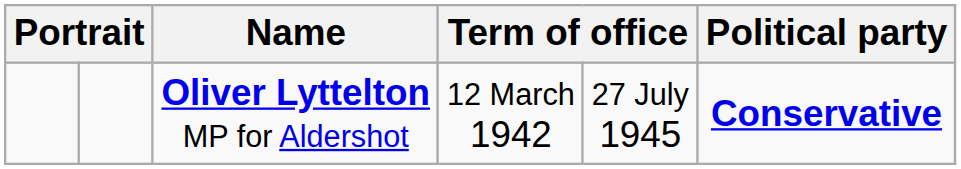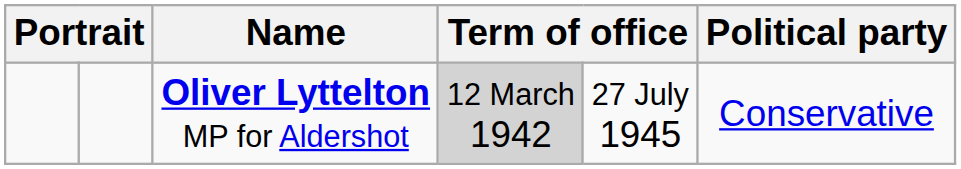(511, 115) no background -> (511, 115) lightgrey background
(827, 112) bold -> (827, 112) normal
